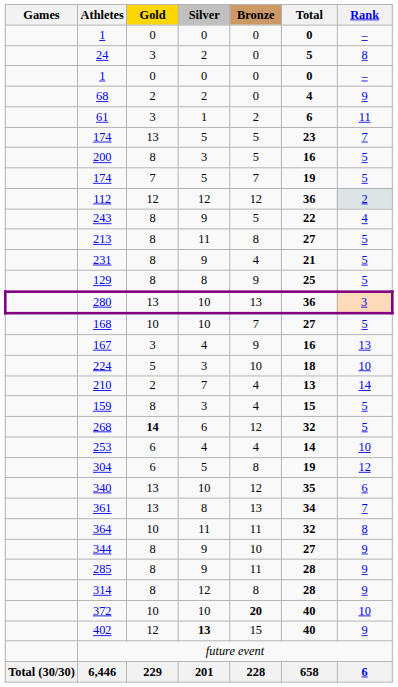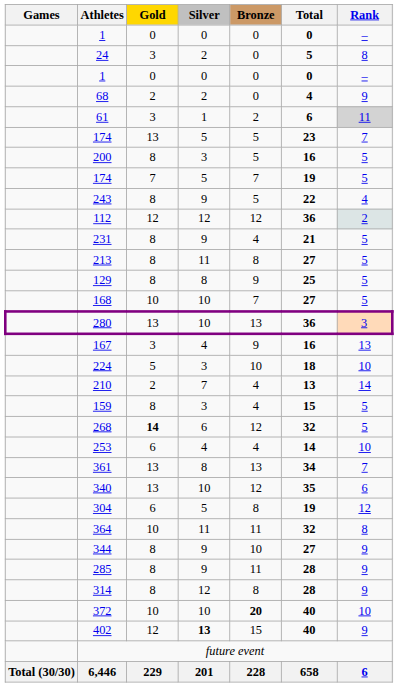(365, 117) no background -> (365, 117) lightgrey background
rows swapped: (102, 198) <-> (102, 219)
rows swapped: (102, 239) <-> (102, 260)
rows swapped: (102, 302) <-> (102, 324)
rows swapped: (102, 467) <-> (102, 508)
